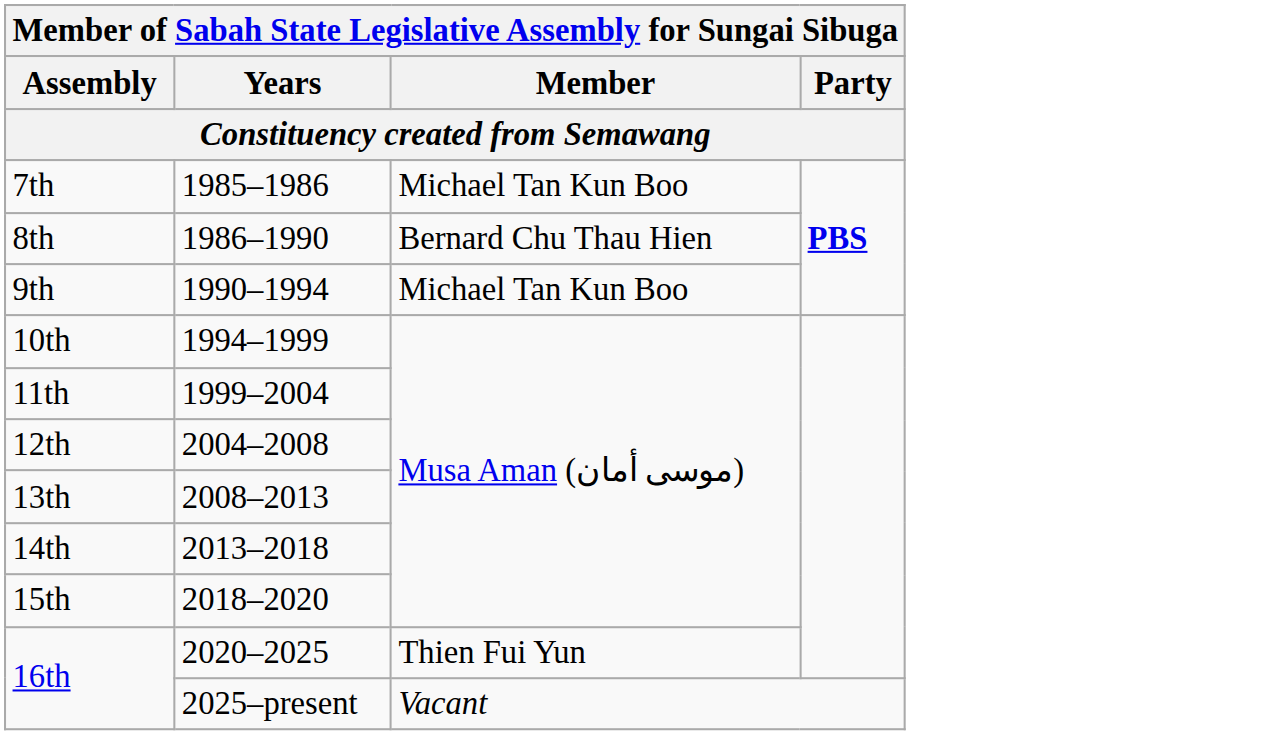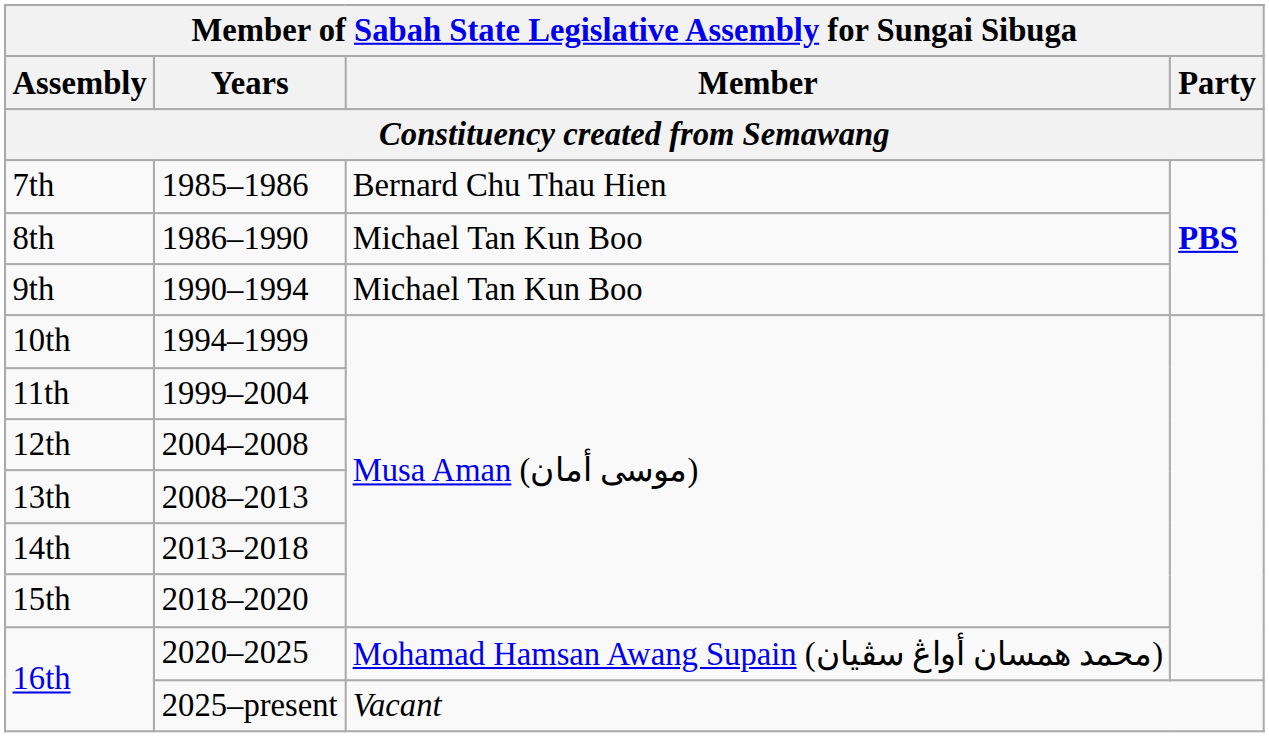(543, 185) Michael Tan Kun Boo -> (510, 185) Bernard Chu Thau Hien
(555, 237) Bernard Chu Thau Hien -> (498, 237) Michael Tan Kun Boo
(492, 651) Thien Fui Yun -> (758, 653) Mohamad Hamsan Awang Supain (محمد همسان أواڠ سڤيان)
